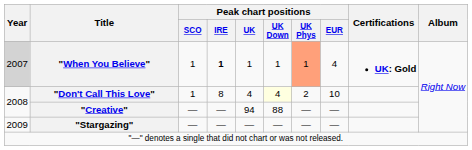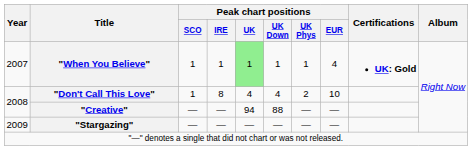(17, 64) lightgrey background -> (17, 64) no background
(221, 64) bold -> (221, 64) normal
(249, 64) no background -> (249, 64) lightgreen background
(306, 64) lightsalmon background -> (306, 64) no background
(278, 94) lightyellow background -> (278, 94) no background
